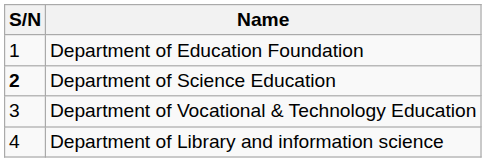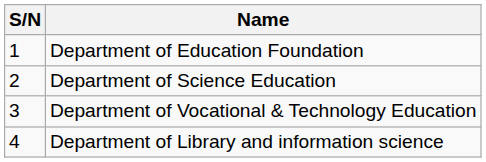(14, 80) bold -> (14, 80) normal
